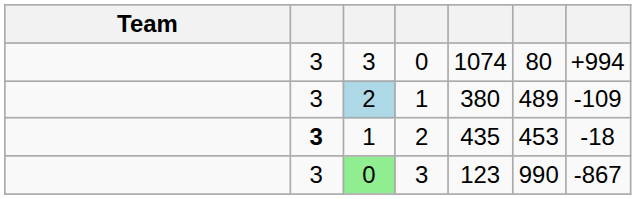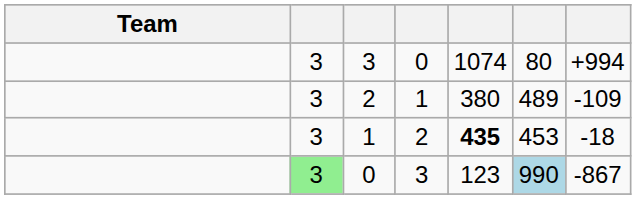(369, 100) lightblue background -> (369, 100) no background
(316, 137) bold -> (316, 137) normal
(480, 137) normal -> (480, 137) bold
(316, 175) no background -> (316, 175) lightgreen background
(369, 175) lightgreen background -> (369, 175) no background
(539, 175) no background -> (539, 175) lightblue background
